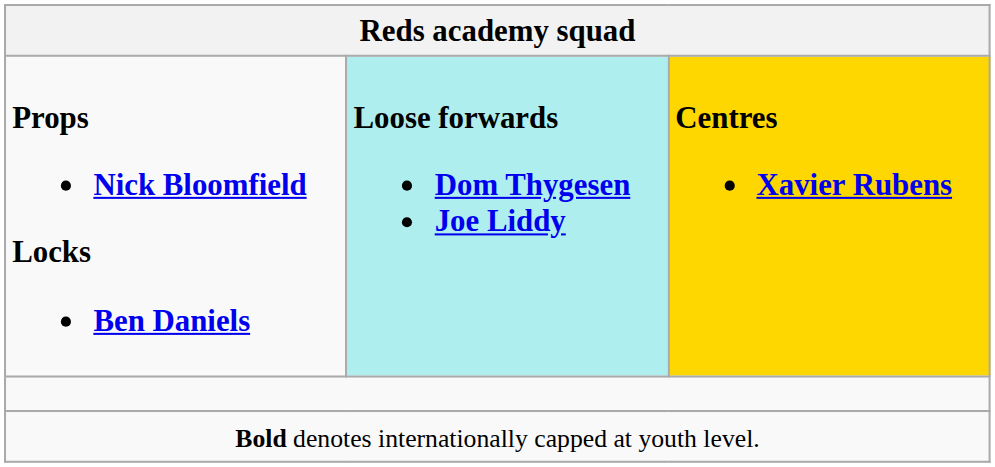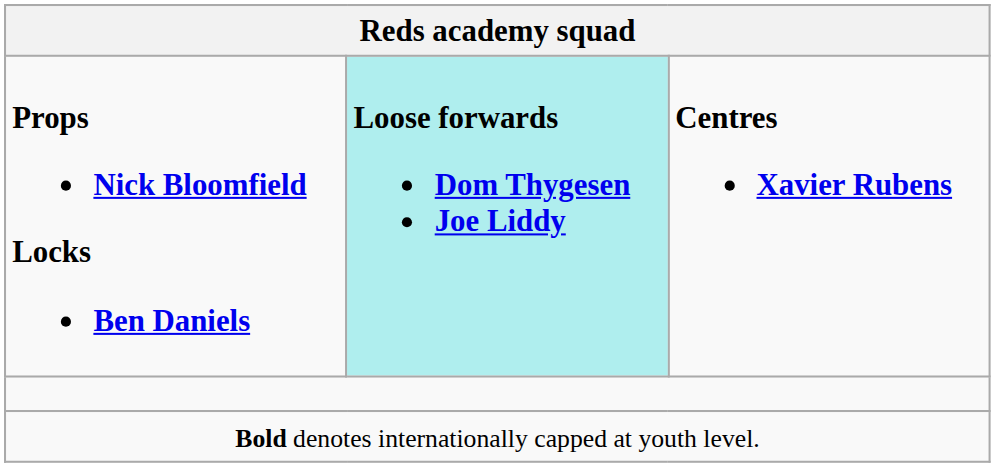(829, 152) gold background -> (829, 152) no background
